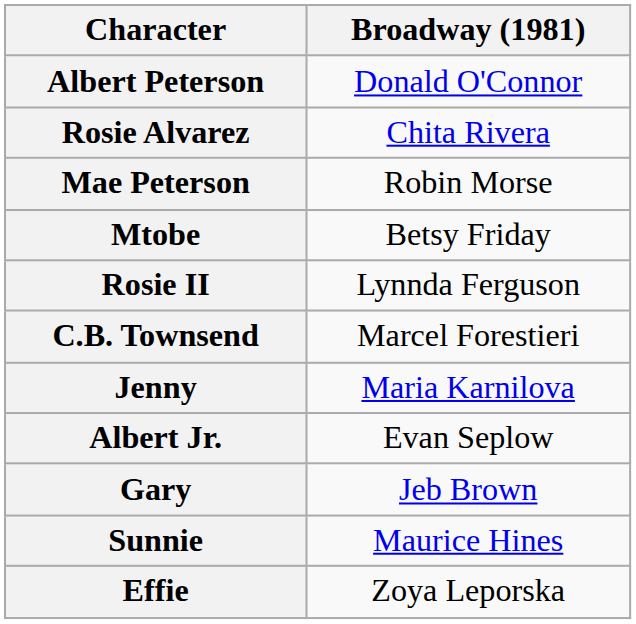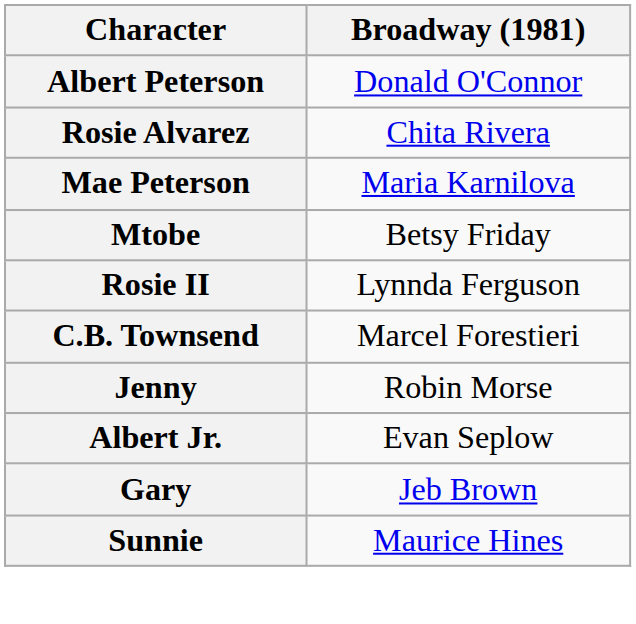(468, 183) Robin Morse -> (468, 183) Maria Karnilova
(468, 387) Maria Karnilova -> (468, 387) Robin Morse
- row: (156, 591)
